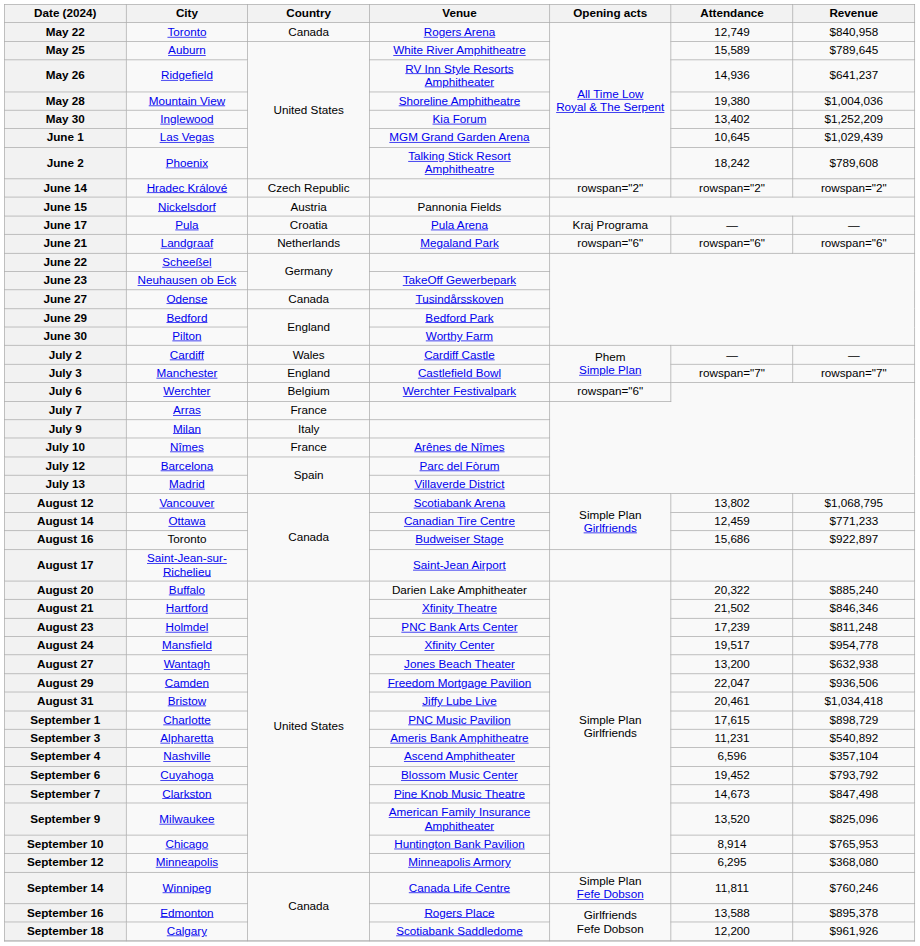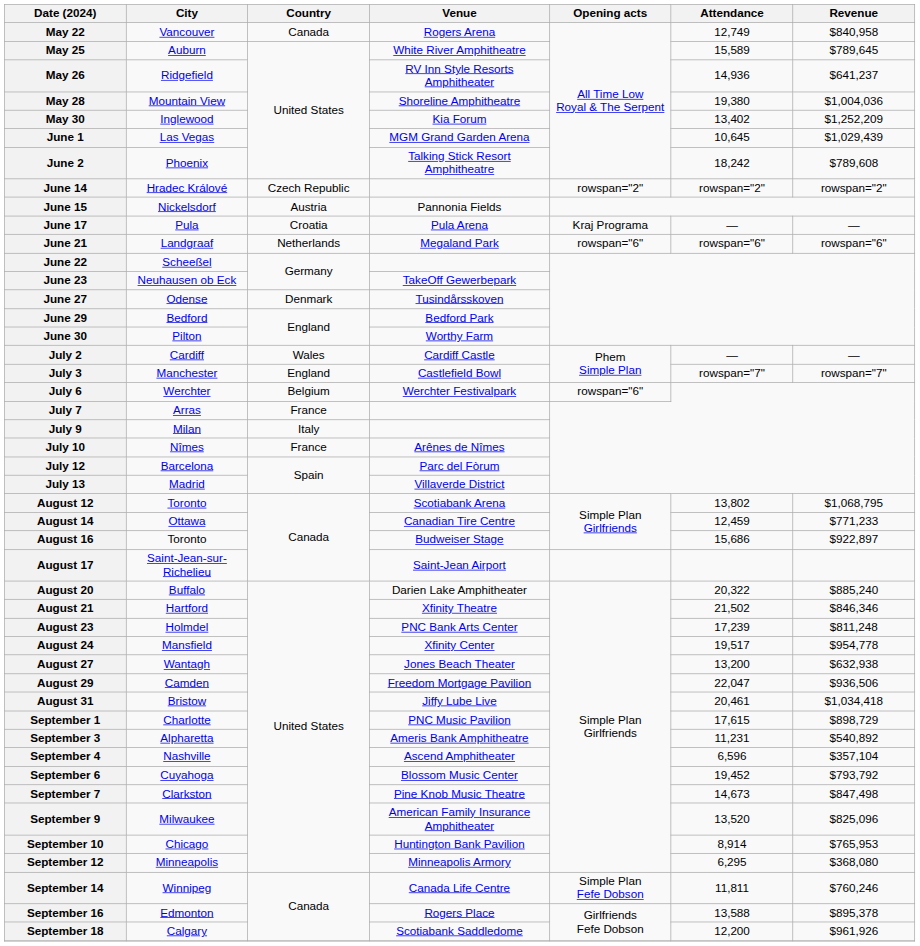(187, 32) Toronto -> (187, 32) Vancouver
(309, 299) Canada -> (309, 299) Denmark
(187, 503) Vancouver -> (187, 503) Toronto
